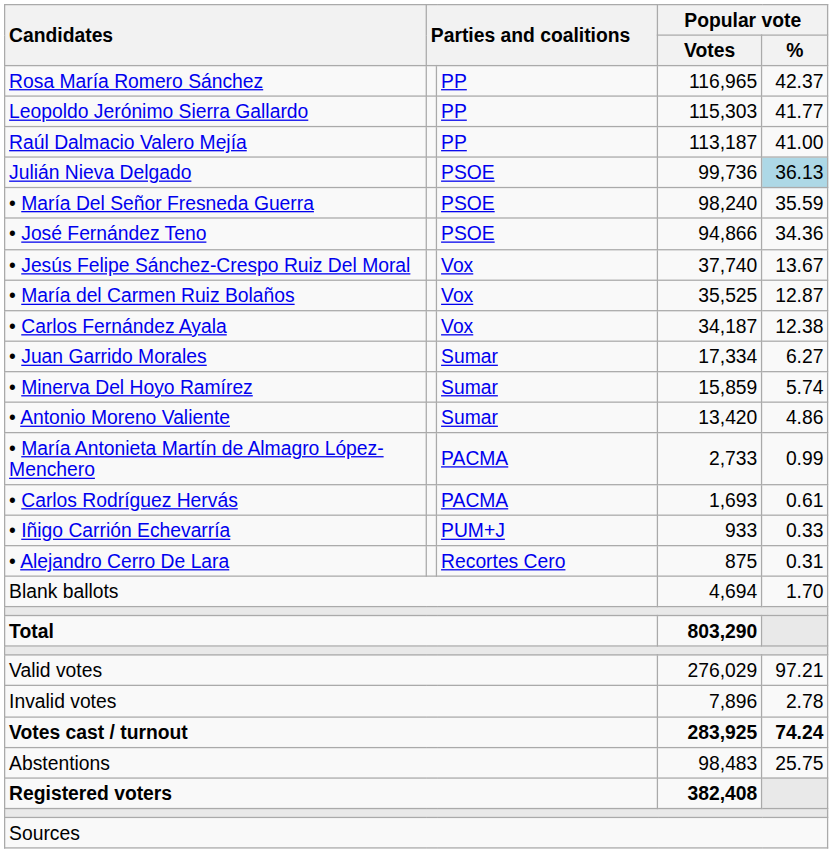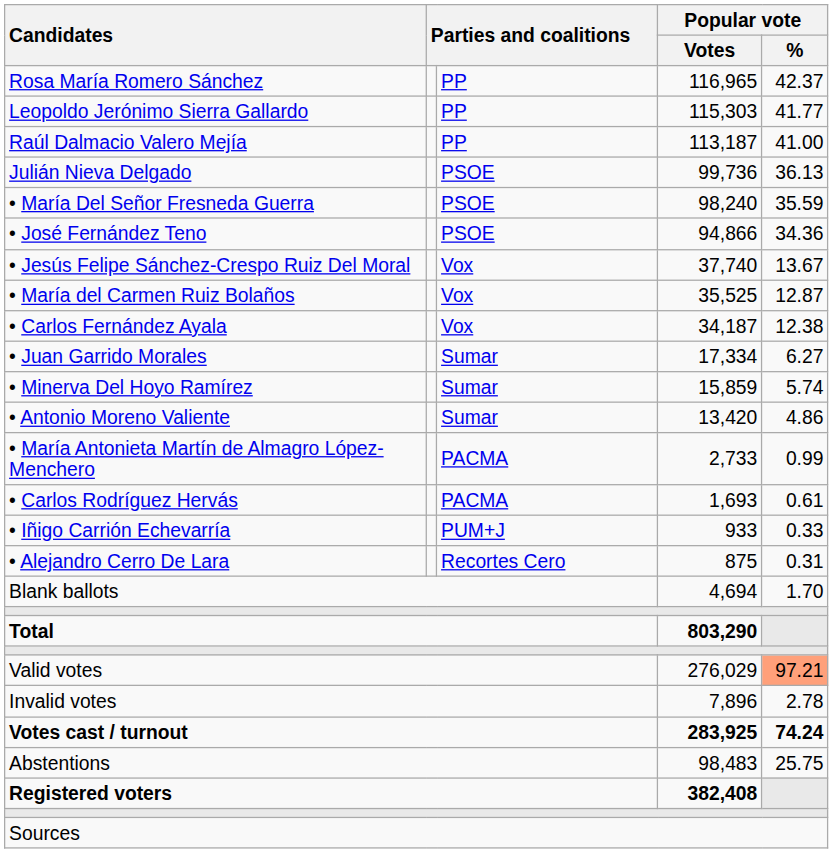(799, 173) lightblue background -> (799, 173) no background
(799, 671) no background -> (799, 671) lightsalmon background
